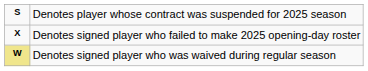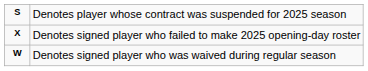(17, 53) khaki background -> (17, 53) no background
